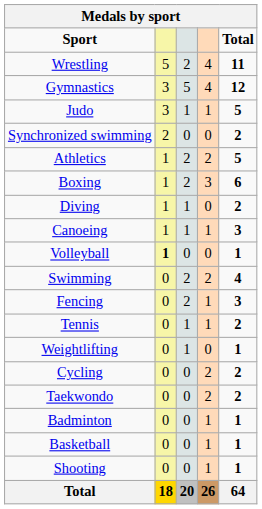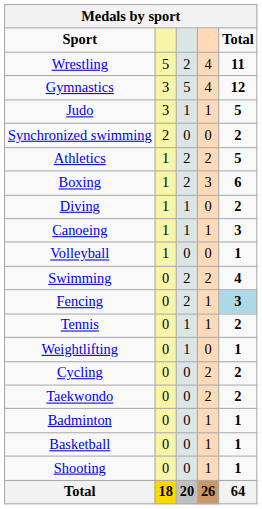(166, 253) bold -> (166, 253) normal
(238, 301) no background -> (238, 301) lightblue background
